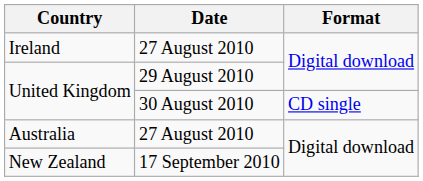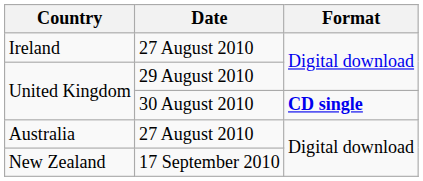(324, 104) normal -> (325, 104) bold
